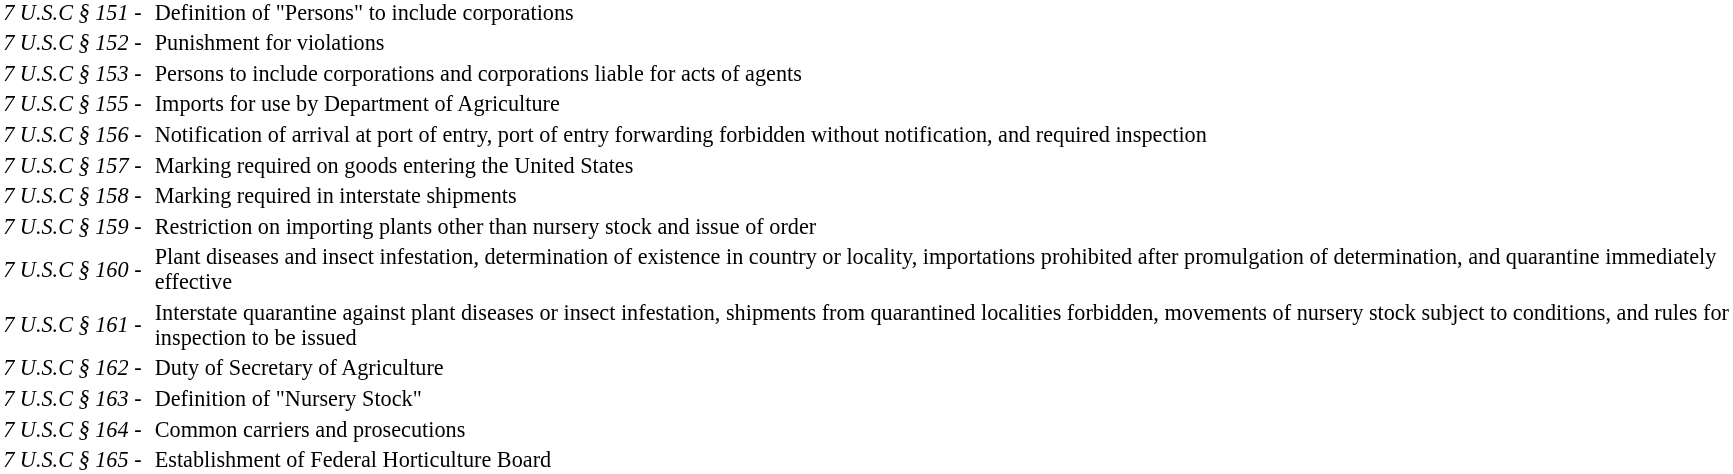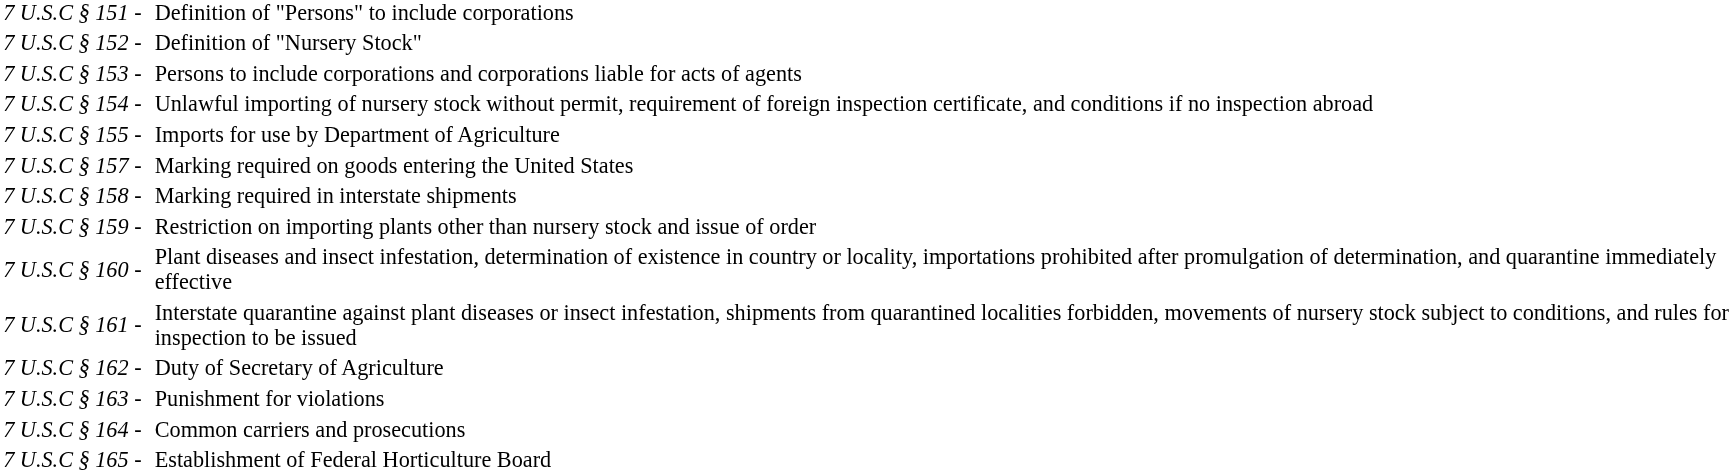(270, 43) Punishment for violations -> (288, 43) Definition of "Nursery Stock"
+ row: (72, 104)
- row: (72, 134)
(288, 398) Definition of "Nursery Stock" -> (270, 398) Punishment for violations
